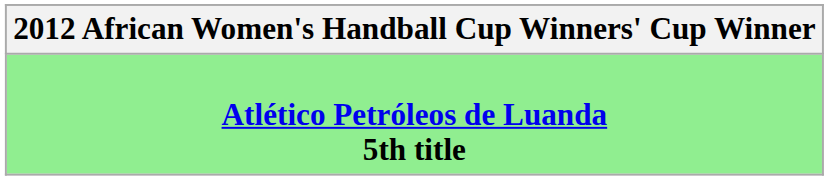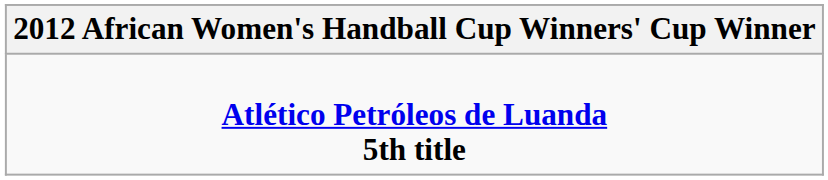(414, 131) lightgreen background -> (414, 131) no background
